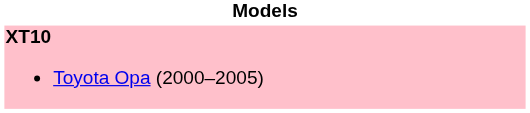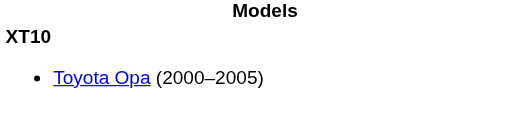(265, 58) pink background -> (265, 58) no background
